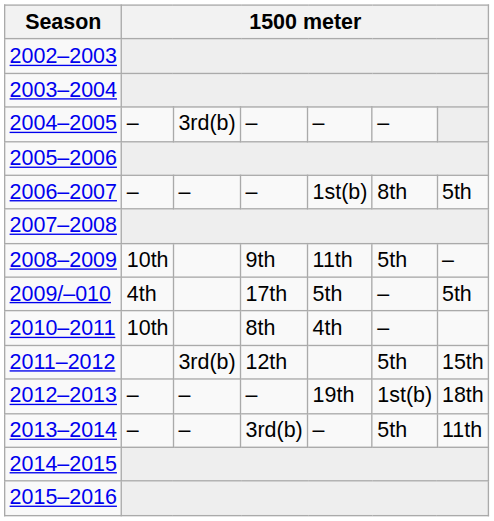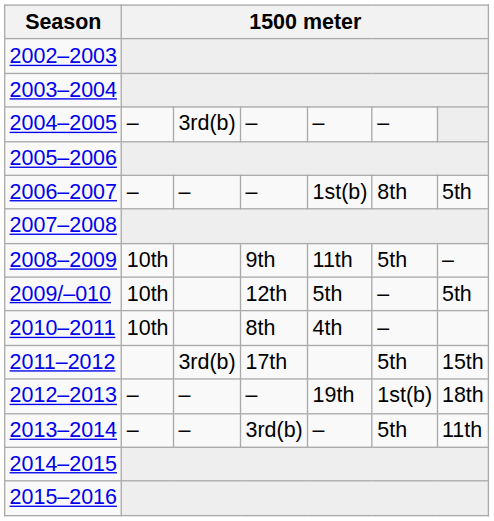(142, 293) 4th -> (148, 293) 10th
(266, 293) 17th -> (266, 293) 12th
(266, 361) 12th -> (266, 361) 17th
